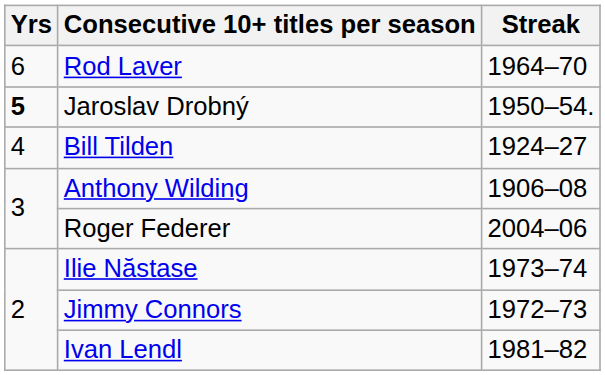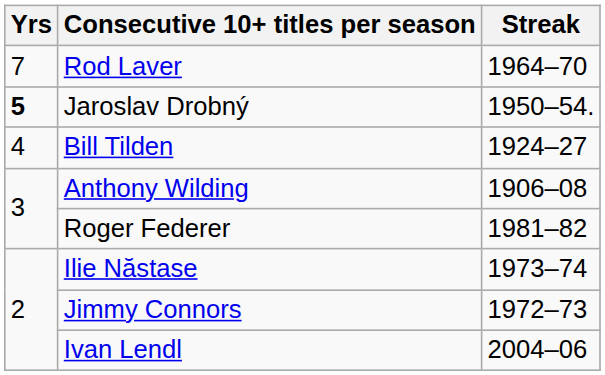(18, 66) 6 -> (18, 66) 7
(537, 228) 2004–06 -> (537, 228) 1981–82
(537, 350) 1981–82 -> (537, 350) 2004–06
